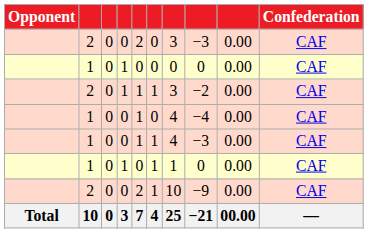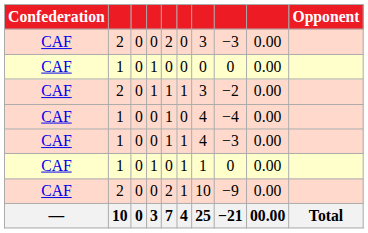columns swapped: (42, 16) <-> (311, 16)
